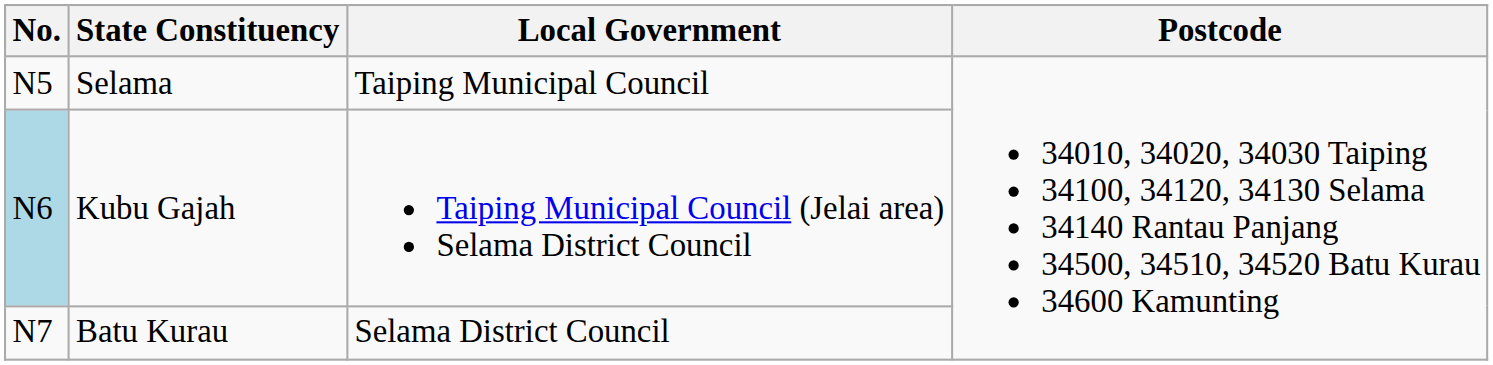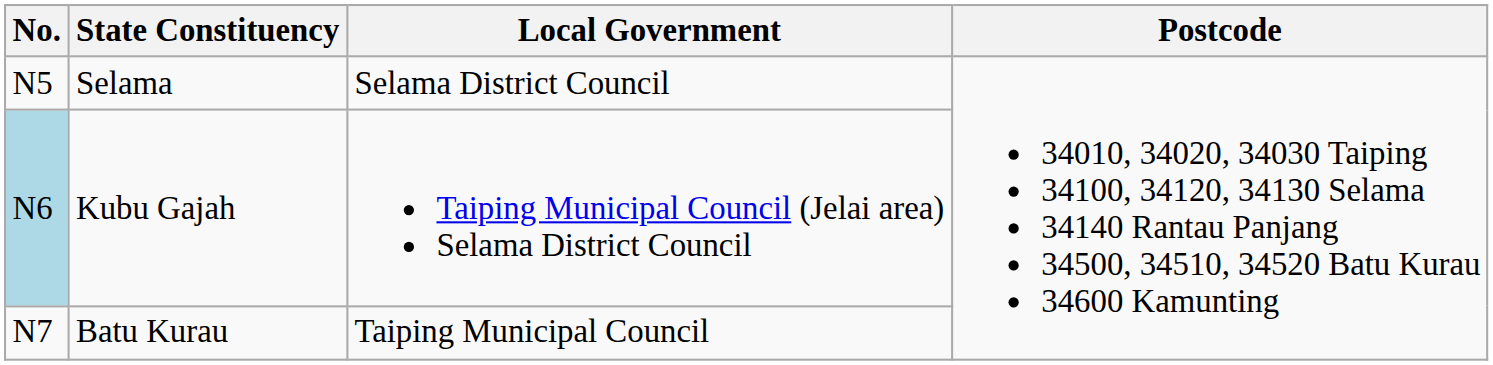(532, 83) Taiping Municipal Council -> (512, 83) Selama District Council
(512, 332) Selama District Council -> (532, 332) Taiping Municipal Council
